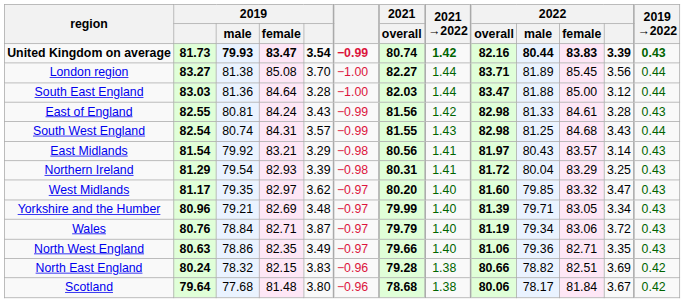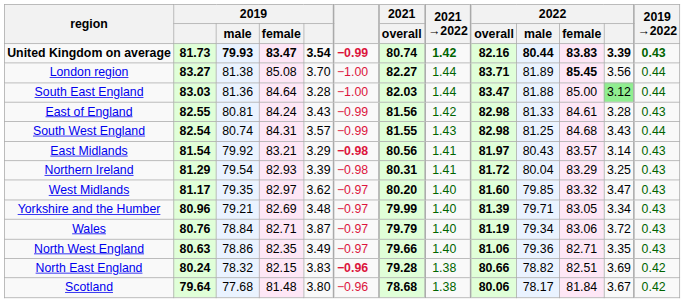(582, 72) normal -> (582, 72) bold
(619, 92) no background -> (619, 92) lightgreen background
(353, 151) normal -> (353, 151) bold
(353, 268) normal -> (353, 268) bold
